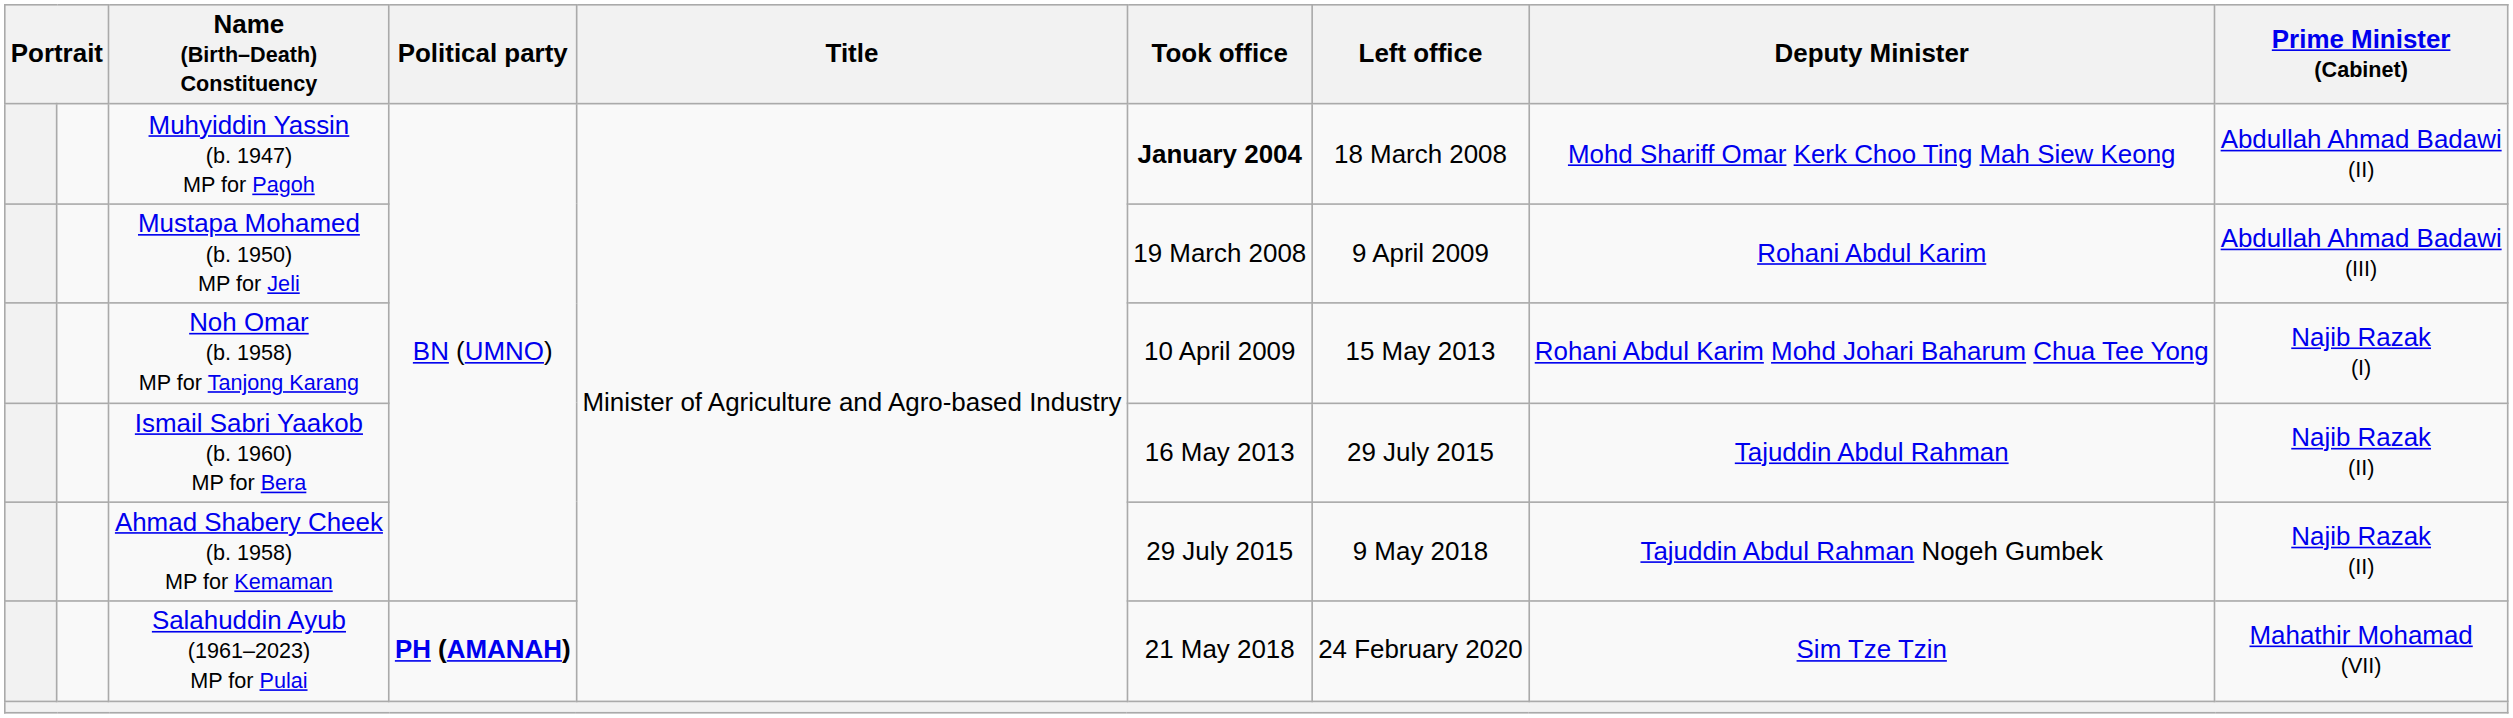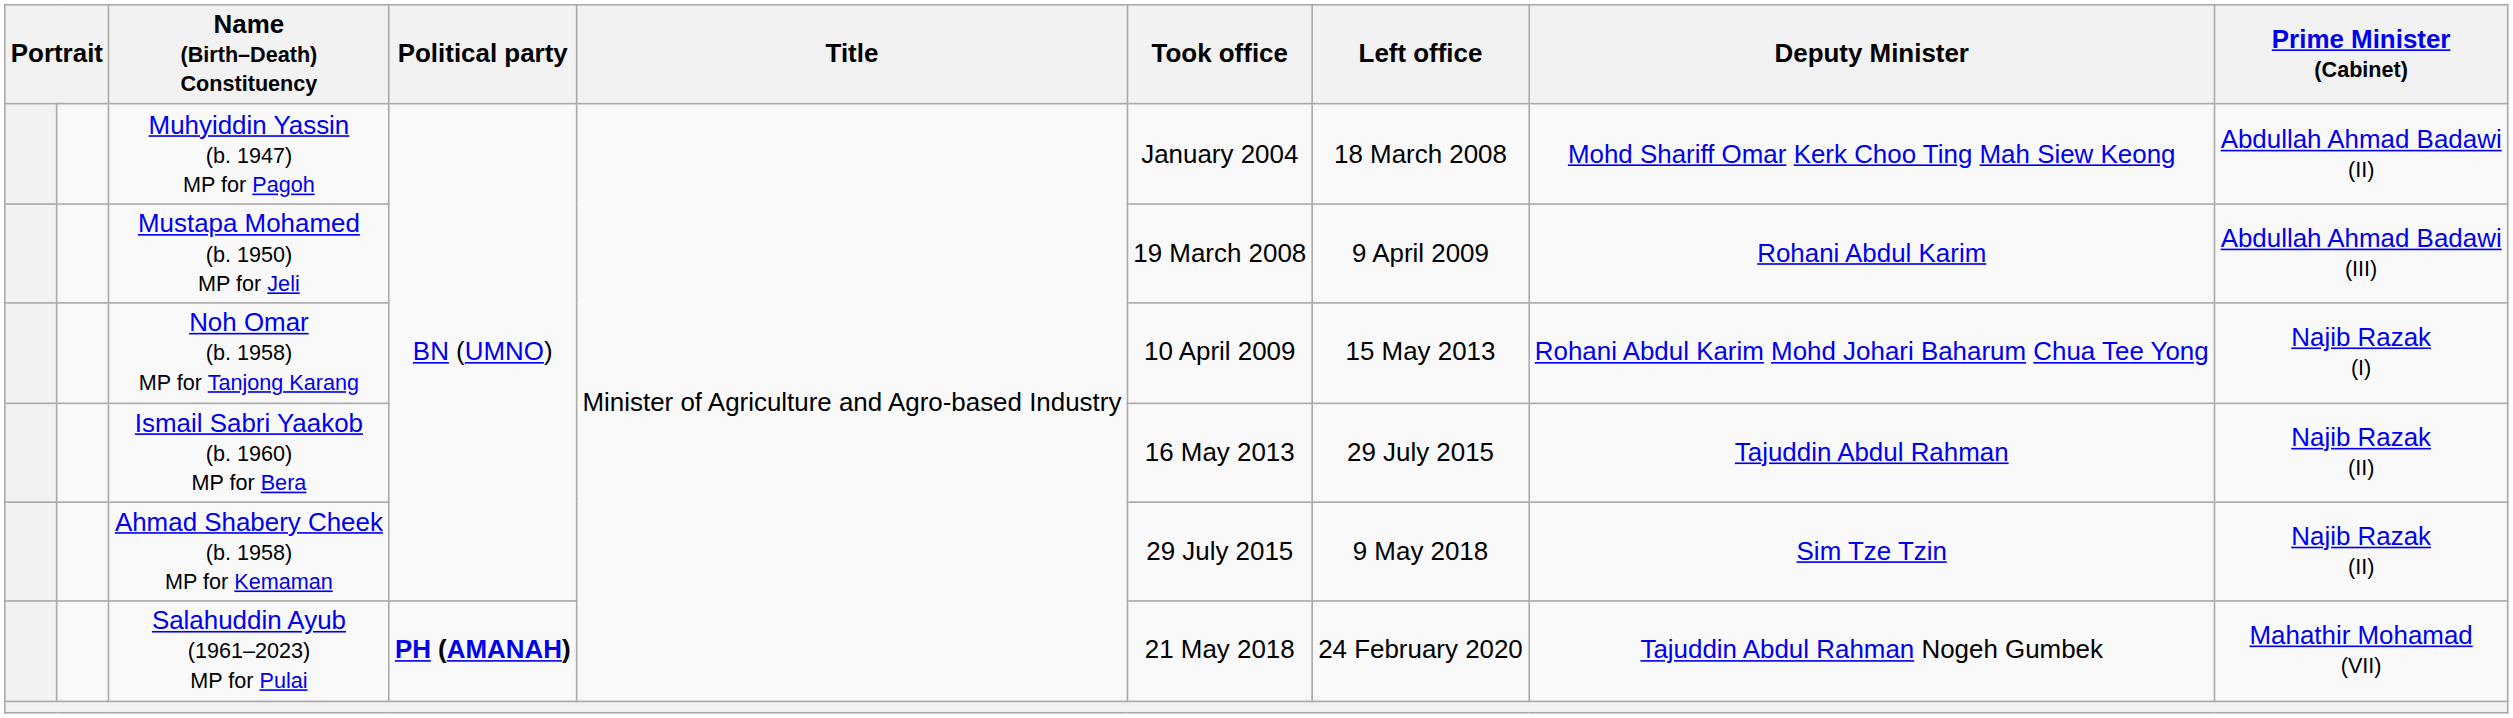(1220, 153) bold -> (1220, 153) normal
(1872, 551) Tajuddin Abdul Rahman Nogeh Gumbek -> (1872, 551) Sim Tze Tzin
(1872, 650) Sim Tze Tzin -> (1872, 650) Tajuddin Abdul Rahman Nogeh Gumbek
